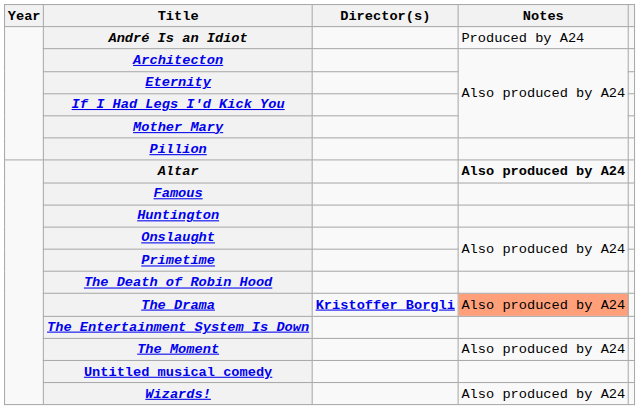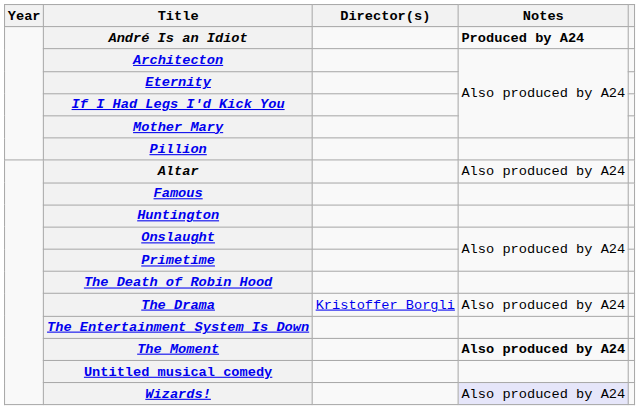(523, 38) normal -> (523, 38) bold
(543, 171) bold -> (543, 171) normal
(385, 305) bold -> (385, 305) normal
(543, 305) lightsalmon background -> (543, 305) no background
(543, 349) normal -> (543, 349) bold
(543, 394) no background -> (543, 394) lavender background
